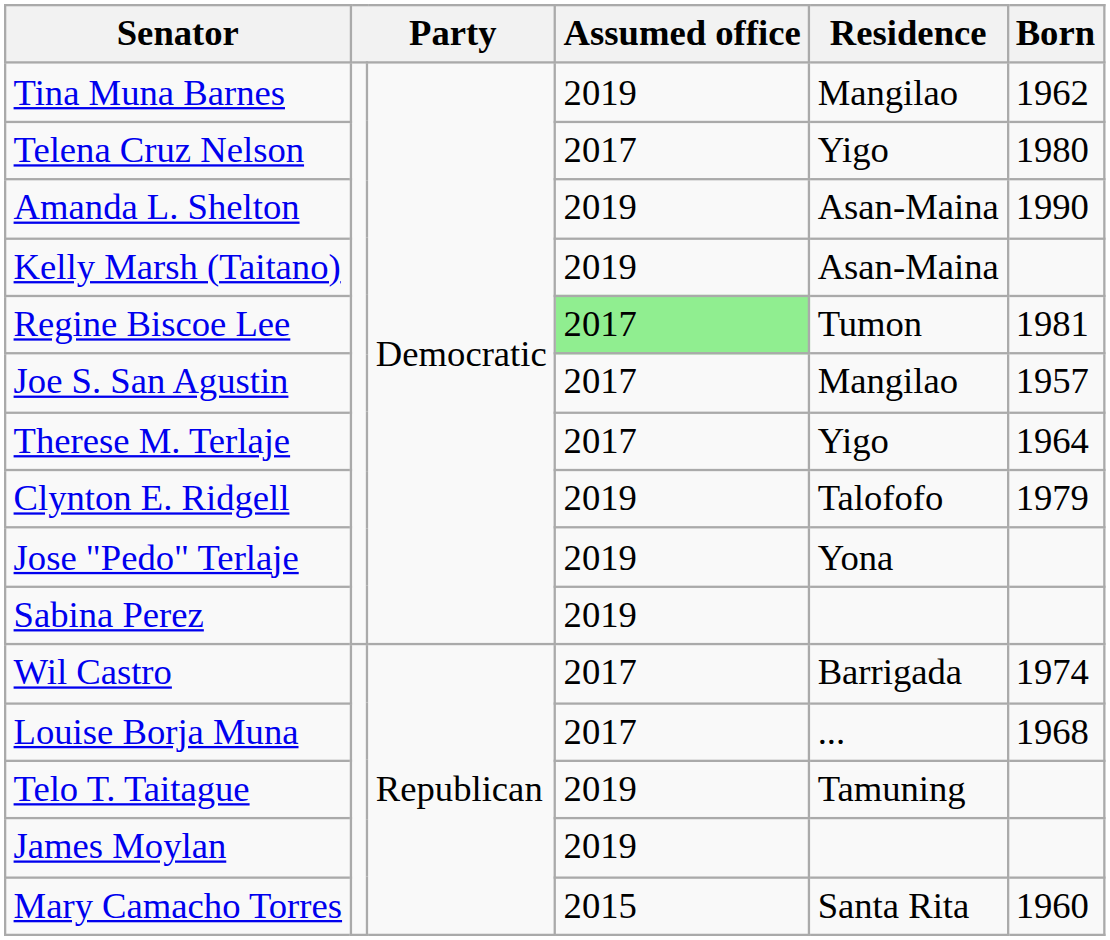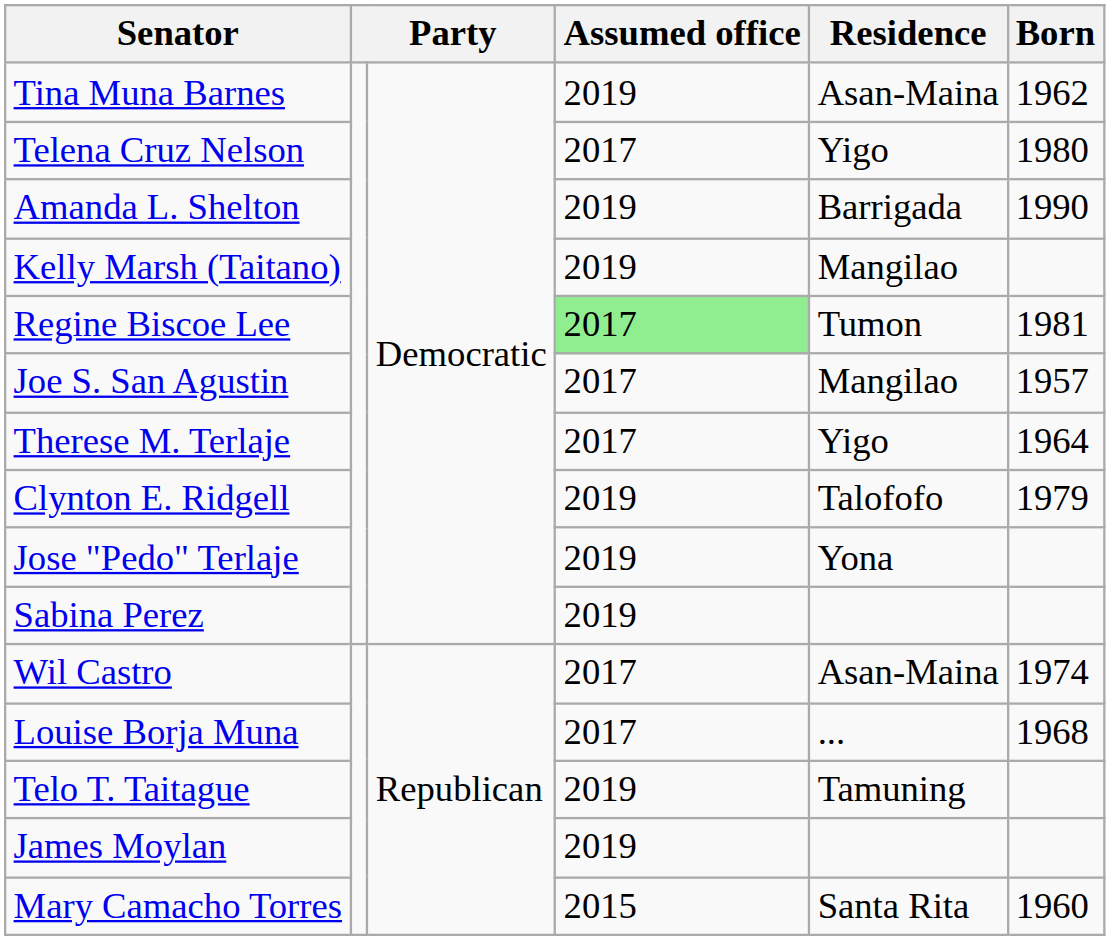(888, 91) Mangilao -> (908, 91) Asan-Maina
(908, 207) Asan-Maina -> (890, 207) Barrigada
(908, 265) Asan-Maina -> (888, 265) Mangilao
(890, 672) Barrigada -> (908, 672) Asan-Maina
